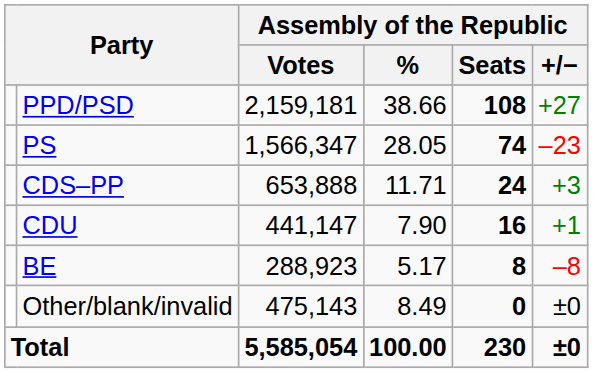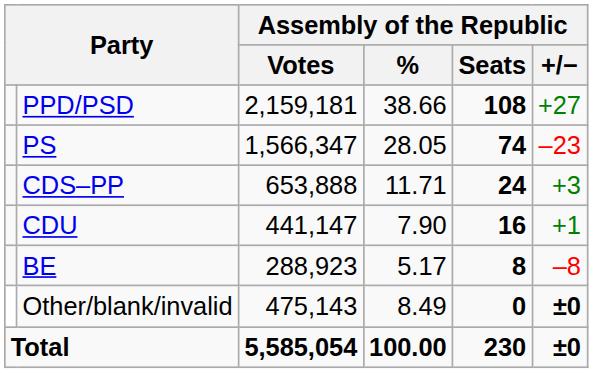(567, 306) normal -> (567, 306) bold
